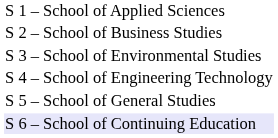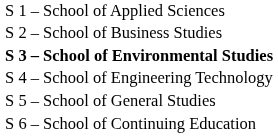(133, 55) normal -> (139, 55) bold
(131, 123) lavender background -> (131, 123) no background
